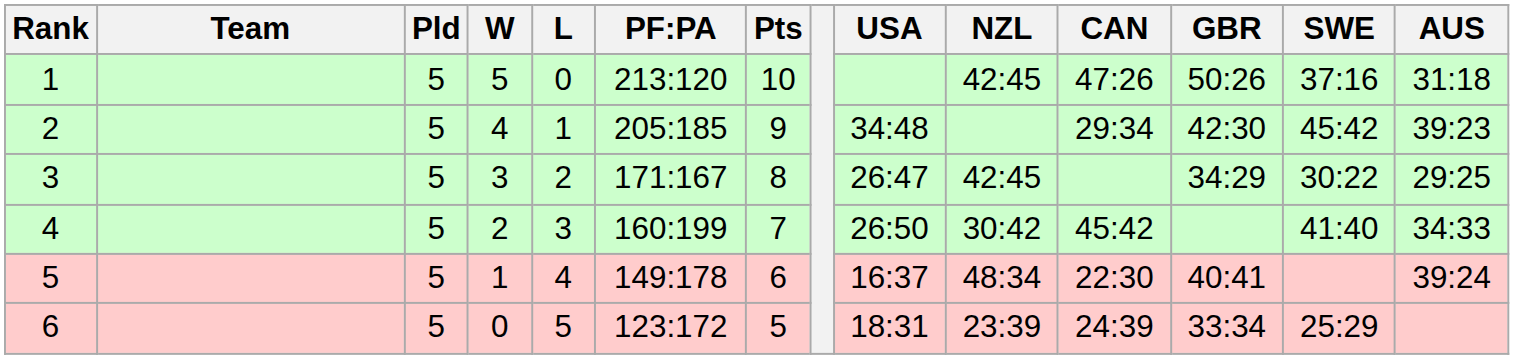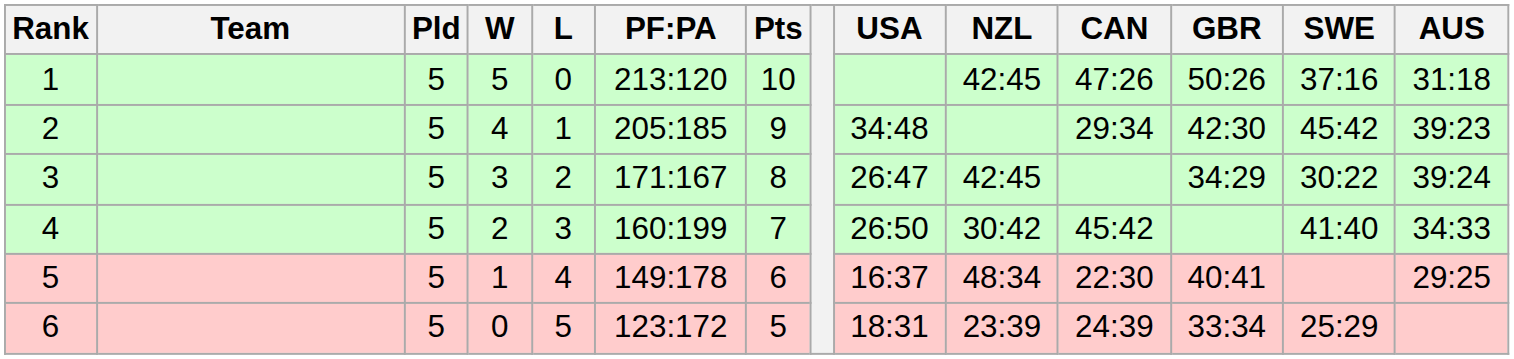(1452, 178) 29:25 -> (1452, 178) 39:24
(1452, 278) 39:24 -> (1452, 278) 29:25
